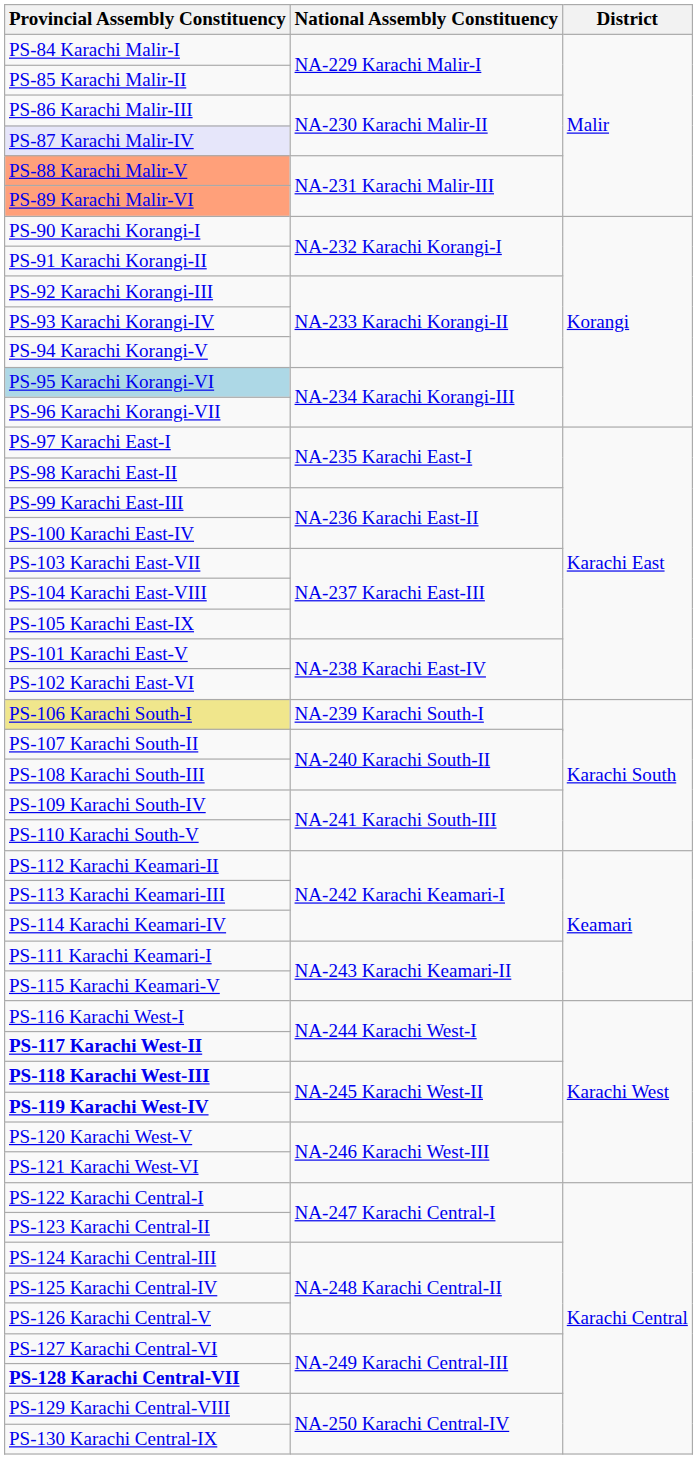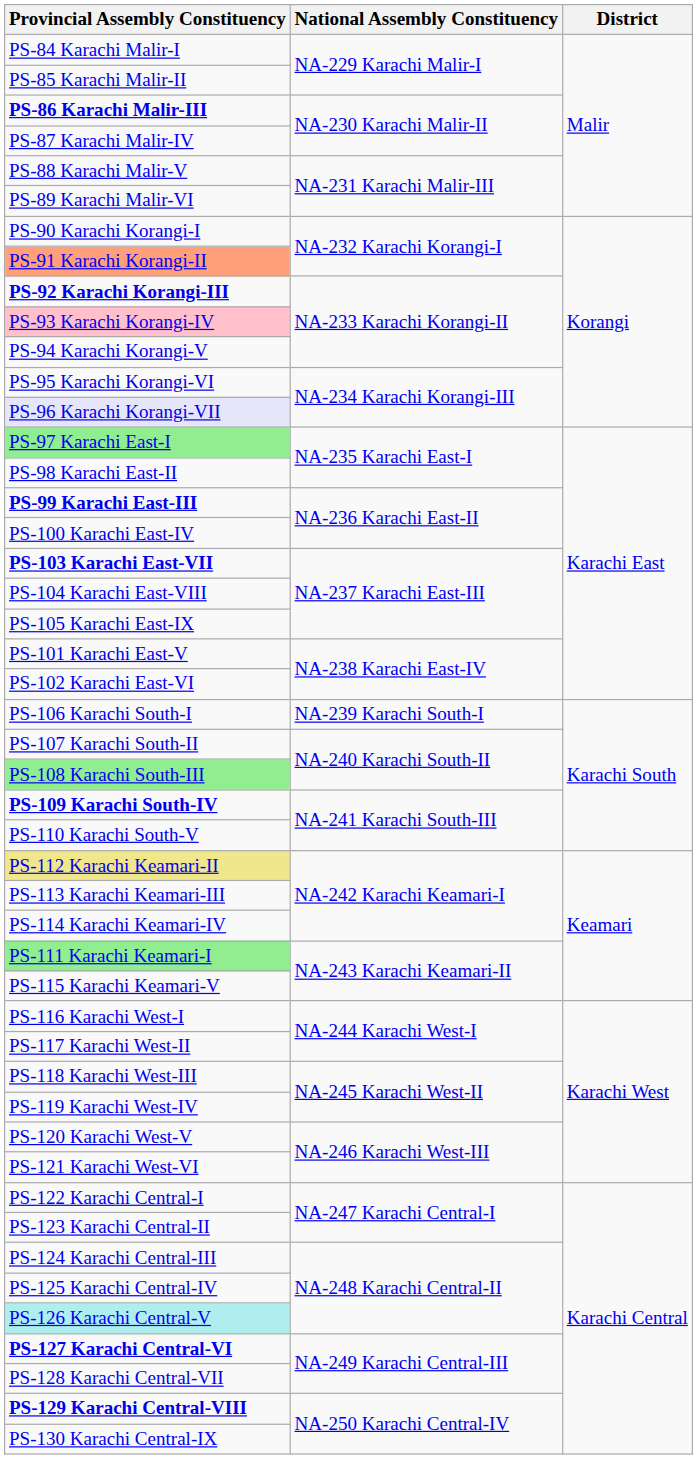(101, 110) normal -> (108, 110) bold
(101, 140) lavender background -> (101, 140) no background
(98, 170) lightsalmon background -> (98, 170) no background
(101, 200) lightsalmon background -> (101, 200) no background
(108, 261) no background -> (108, 261) lightsalmon background
(111, 291) normal -> (119, 291) bold
(112, 321) no background -> (112, 321) pink background
(112, 381) lightblue background -> (112, 381) no background
(115, 412) no background -> (115, 412) lavender background
(90, 442) no background -> (90, 442) lightgreen background
(96, 502) normal -> (103, 502) bold
(105, 563) normal -> (111, 563) bold
(100, 714) khaki background -> (100, 714) no background
(107, 774) no background -> (107, 774) lightgreen background
(107, 804) normal -> (113, 804) bold
(114, 865) no background -> (114, 865) khaki background
(110, 955) no background -> (110, 955) lightgreen background
(106, 1046) bold -> (100, 1046) normal
(109, 1076) bold -> (103, 1076) normal
(109, 1106) bold -> (103, 1106) normal
(110, 1318) no background -> (110, 1318) paleturquoise background
(113, 1348) normal -> (121, 1348) bold
(124, 1378) bold -> (116, 1378) normal
(119, 1408) normal -> (128, 1408) bold
